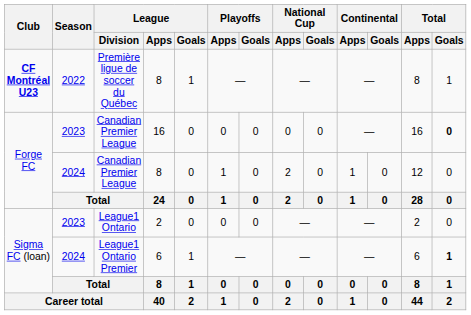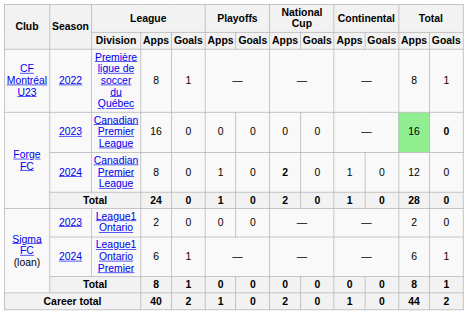(28, 80) bold -> (27, 80) normal
(417, 132) no background -> (414, 132) lightgreen background
(288, 172) normal -> (285, 172) bold
(449, 256) bold -> (446, 256) normal
